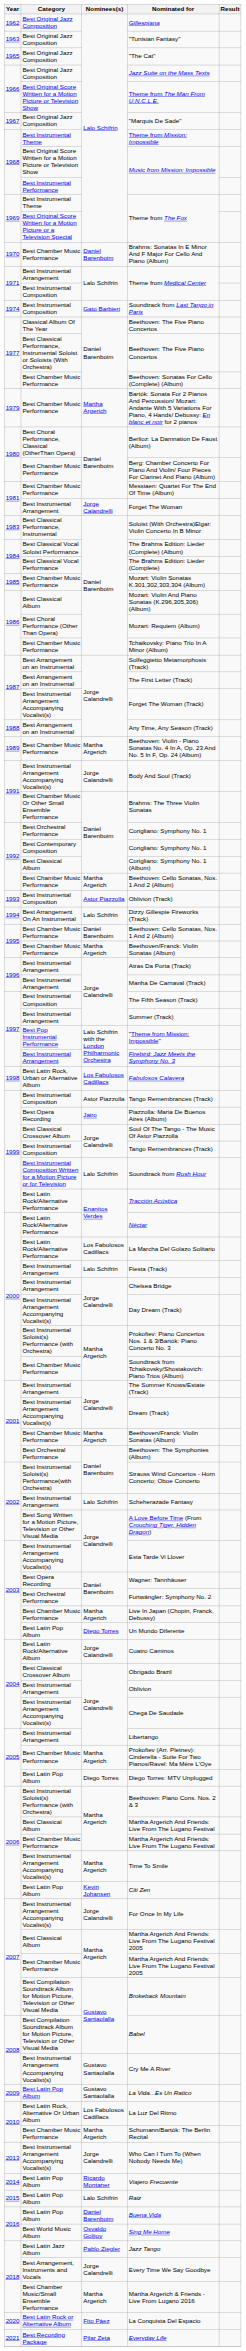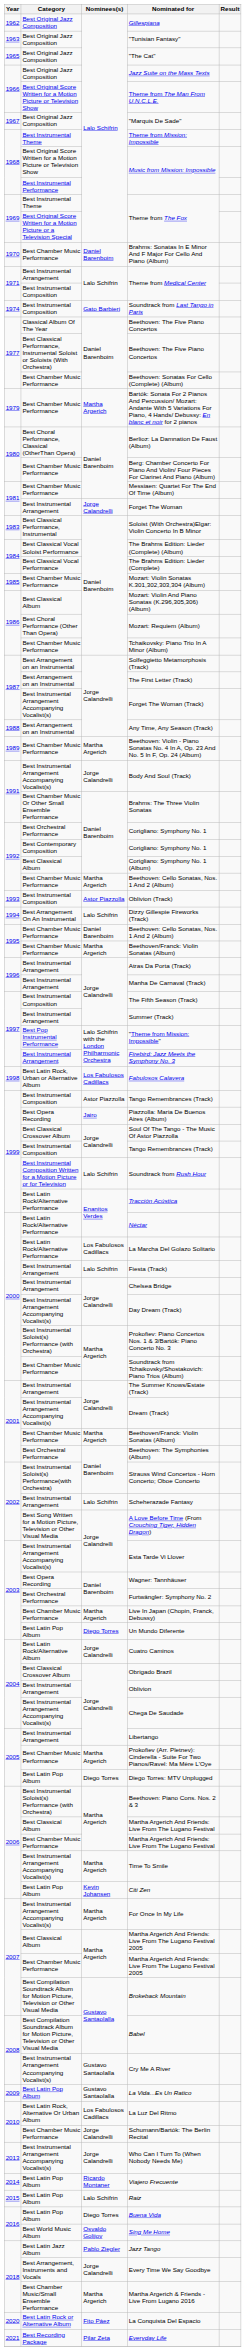(98, 1914) Jorge Calandrelli -> (95, 1914) Martha Argerich
(95, 2134) Martha Argerich -> (98, 2134) Jorge Calandrelli
(98, 2215) Daniel Barenboim -> (101, 2215) Diego Torres
